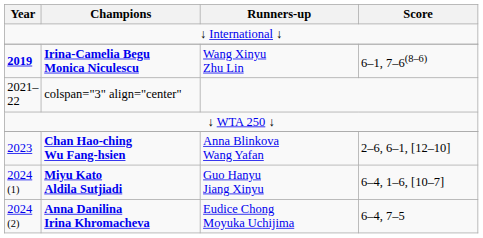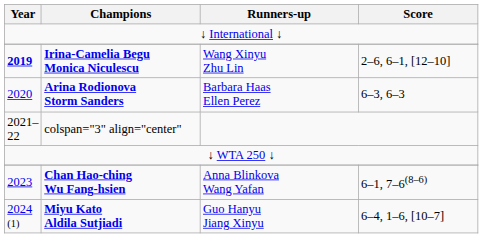(394, 60) 6–1, 7–6(8–6) -> (406, 61) 2–6, 6–1, [12–10]
+ row: (90, 94)
(406, 148) 2–6, 6–1, [12–10] -> (394, 182) 6–1, 7–6(8–6)
- row: (97, 216)
